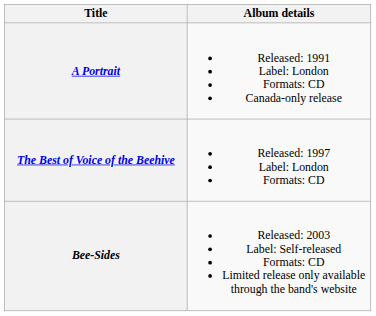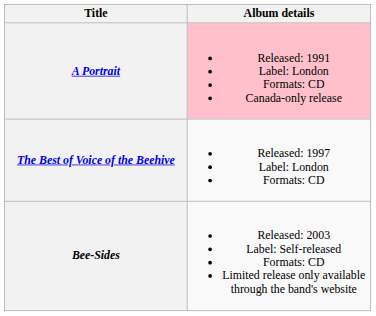(279, 78) no background -> (279, 78) pink background
